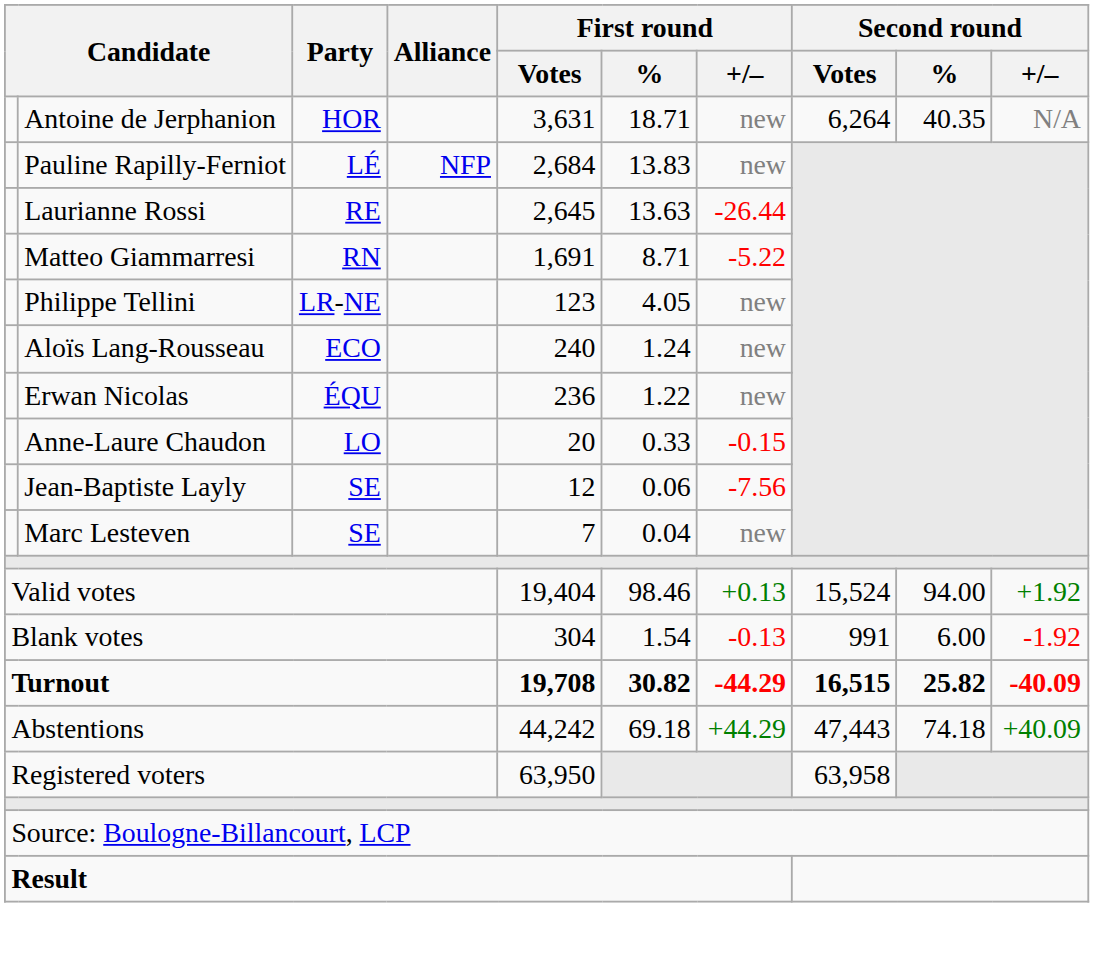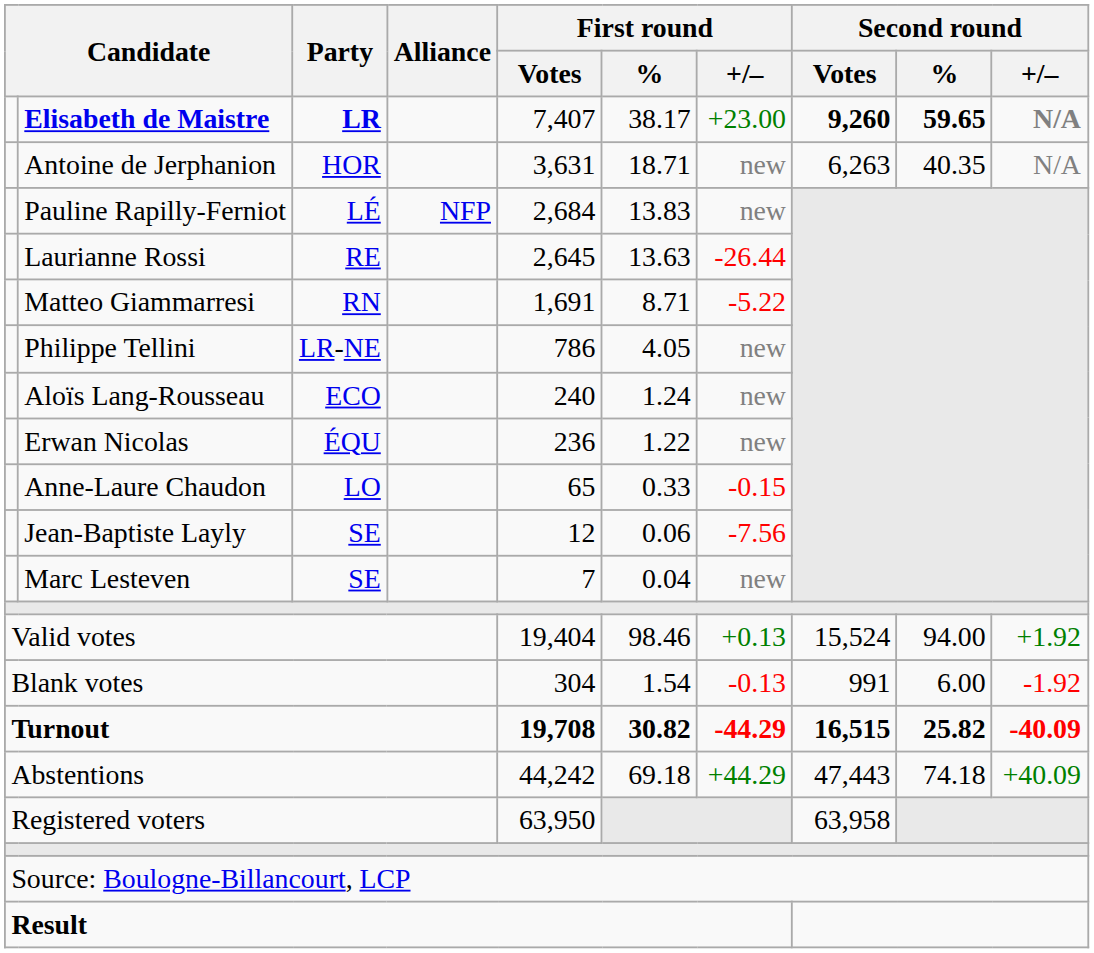+ row: (147, 119)
(859, 119) 6,264 -> (859, 165) 6,263
(575, 302) 123 -> (575, 348) 786
(582, 440) 20 -> (582, 486) 65
